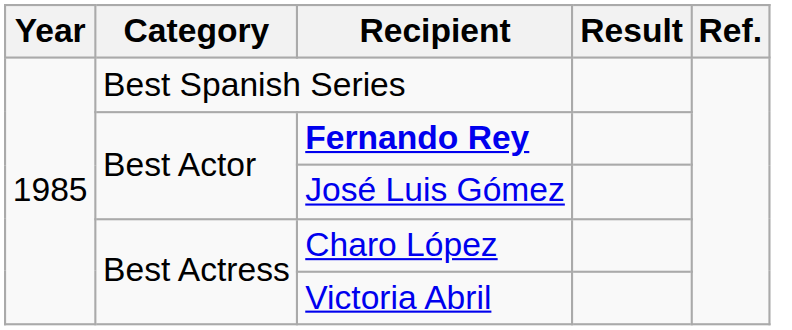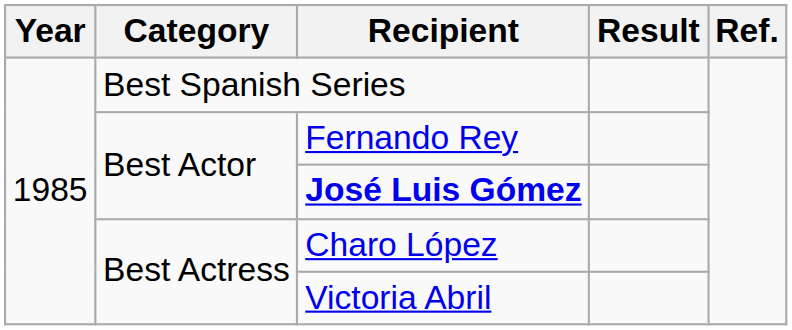(417, 137) bold -> (412, 137) normal
(435, 191) normal -> (443, 191) bold
